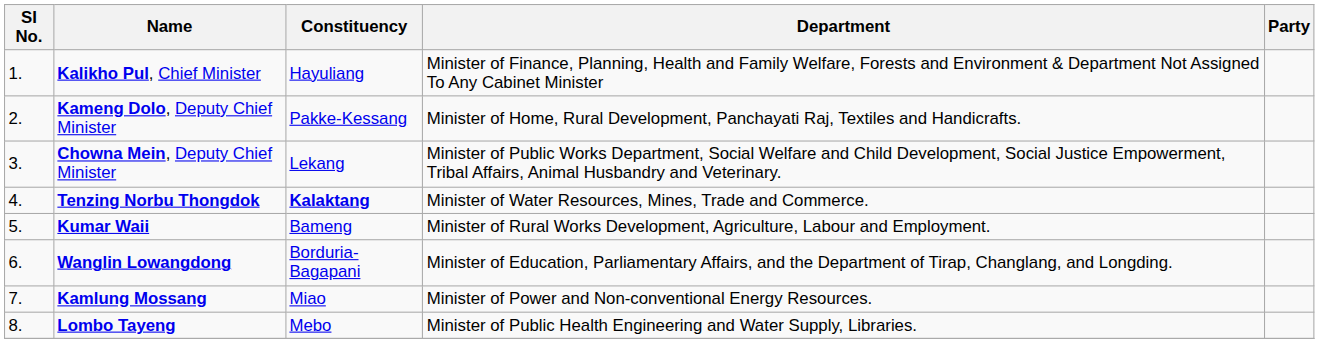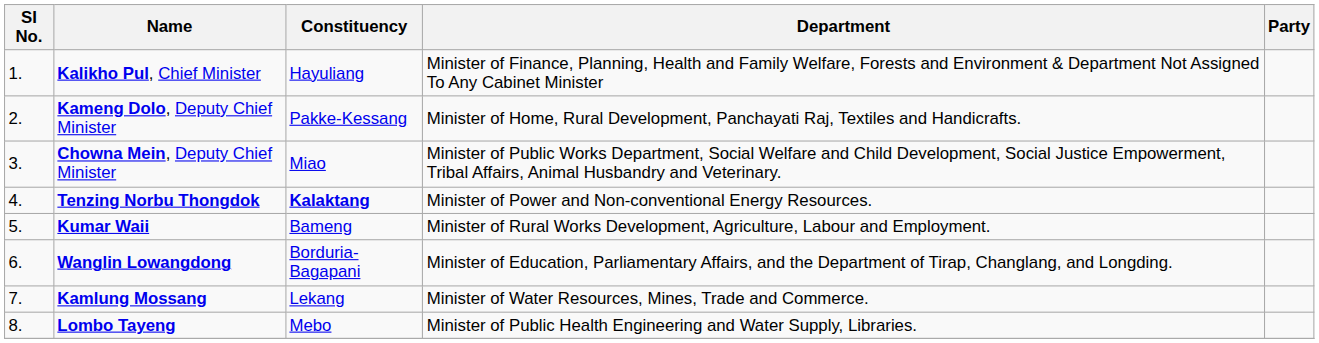(317, 163) Lekang -> (308, 163) Miao
(648, 199) Minister of Water Resources, Mines, Trade and Commerce. -> (650, 199) Minister of Power and Non-conventional Energy Resources.
(308, 298) Miao -> (317, 298) Lekang
(650, 298) Minister of Power and Non-conventional Energy Resources. -> (648, 298) Minister of Water Resources, Mines, Trade and Commerce.
